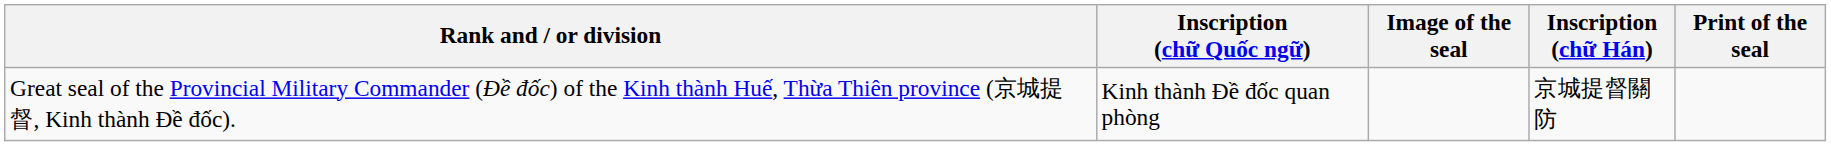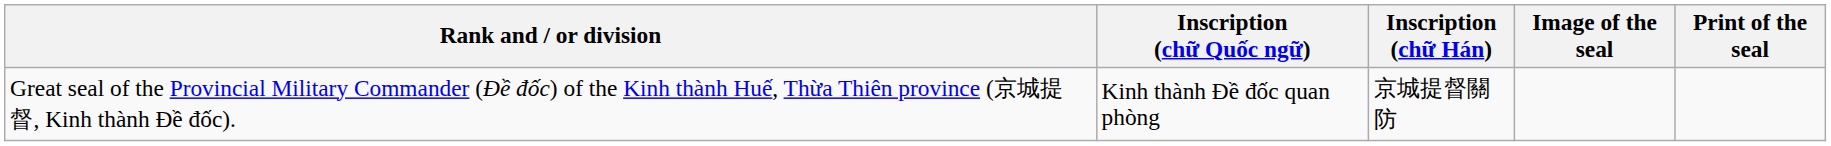columns swapped: (1602, 36) <-> (1449, 36)
